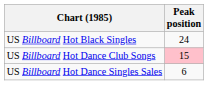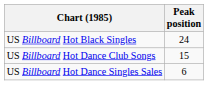(184, 55) pink background -> (184, 55) no background
